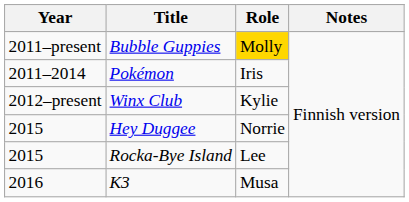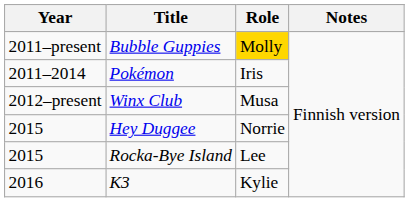(259, 100) Kylie -> (259, 100) Musa
(259, 182) Musa -> (259, 182) Kylie
